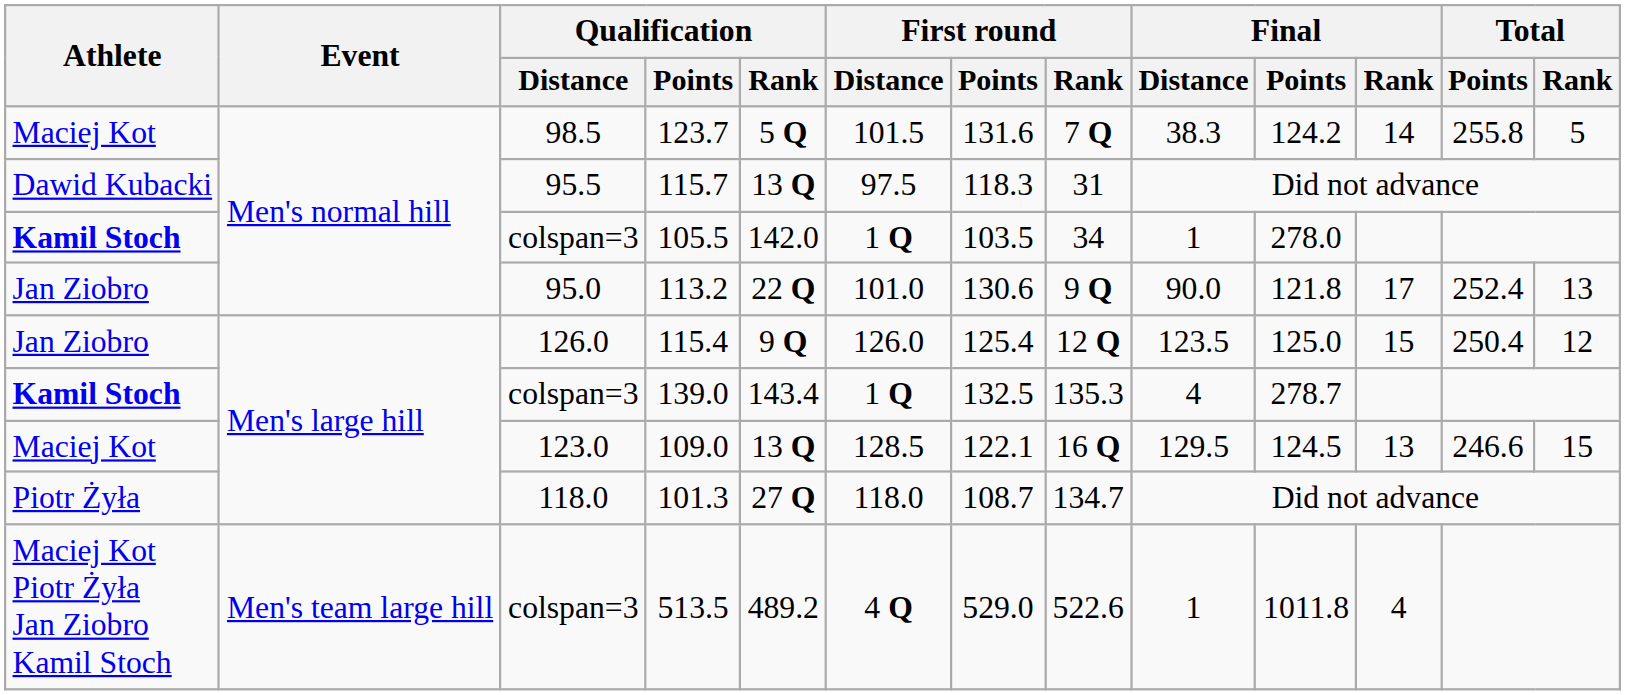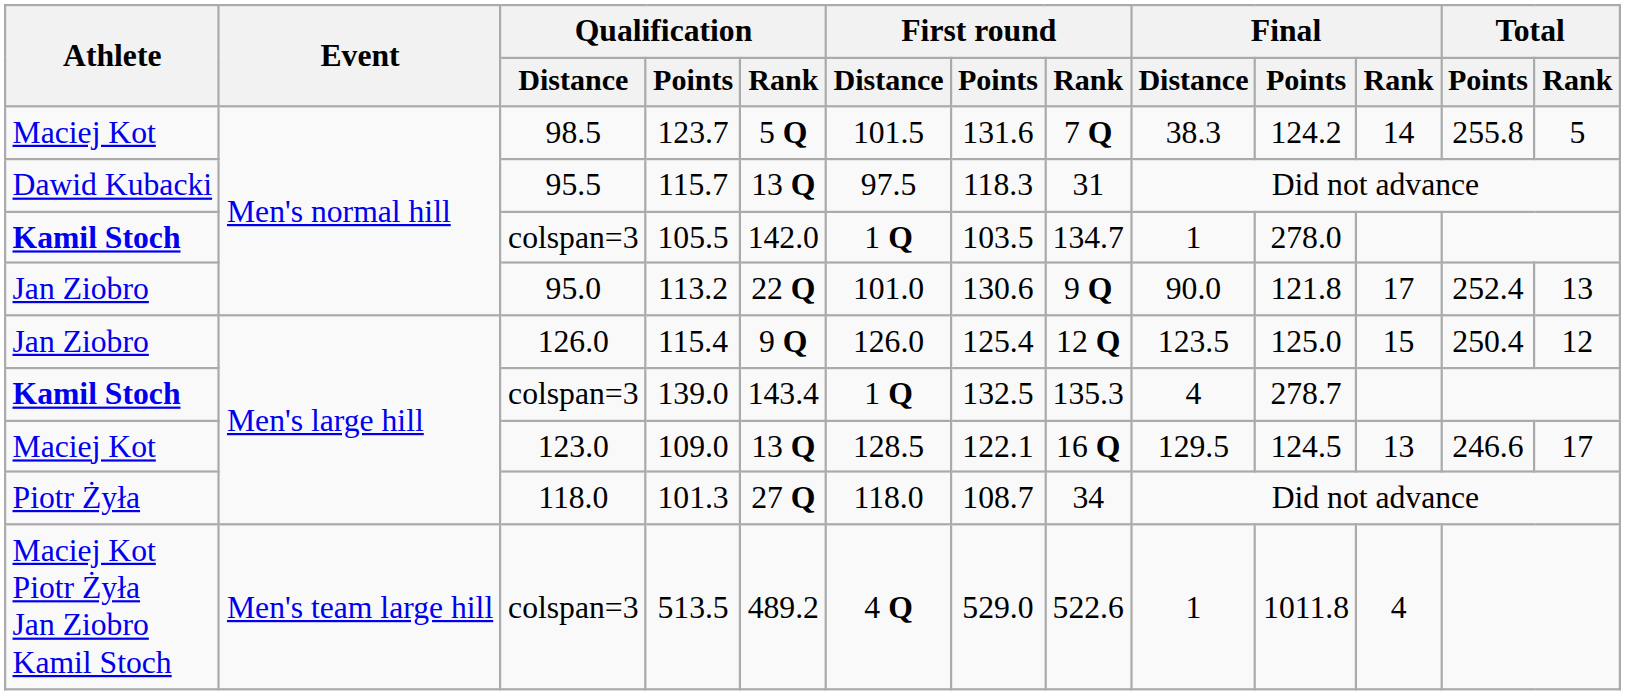(1088, 237) 34 -> (1088, 237) 134.7
(1577, 446) 15 -> (1577, 446) 17
(1088, 498) 134.7 -> (1088, 498) 34
